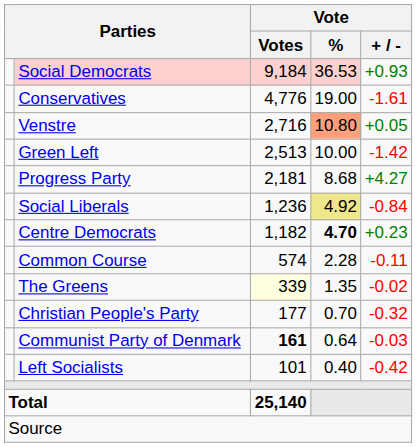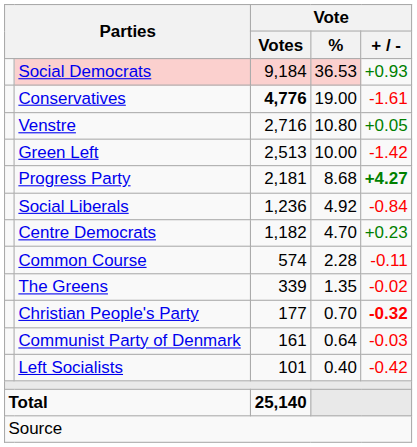(285, 98) normal -> (285, 98) bold
(336, 125) lightsalmon background -> (336, 125) no background
(386, 179) normal -> (386, 179) bold
(340, 206) khaki background -> (340, 206) no background
(340, 233) bold -> (340, 233) normal
(292, 286) lightyellow background -> (292, 286) no background
(388, 313) normal -> (388, 313) bold
(292, 340) bold -> (292, 340) normal
